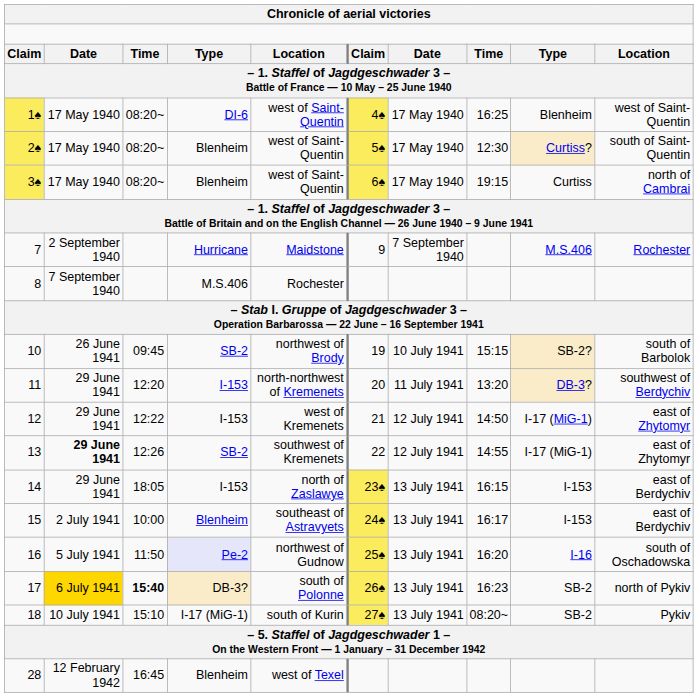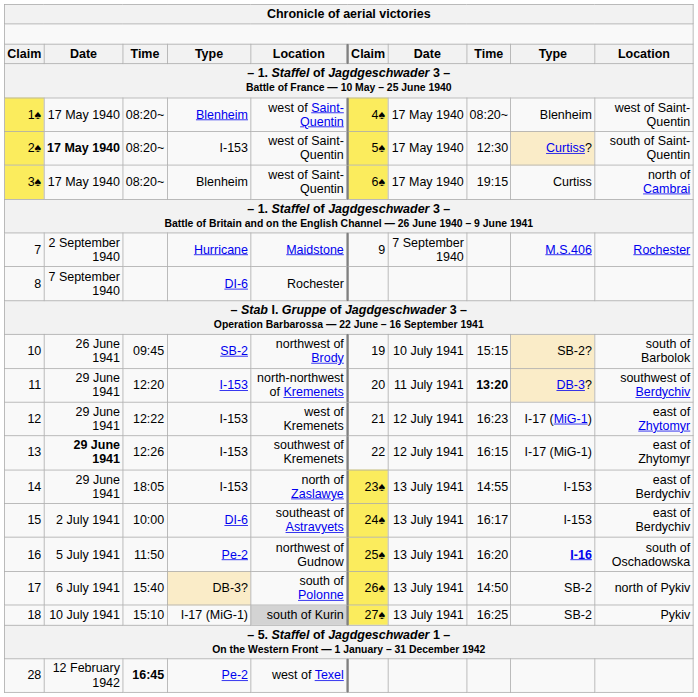(236, 114) DI-6 -> (222, 114) Blenheim
(492, 114) 16:25 -> (489, 114) 08:20~
(84, 148) normal -> (84, 148) bold
(222, 148) Blenheim -> (234, 148) I-153
(225, 283) M.S.406 -> (236, 283) DI-6
(492, 385) normal -> (492, 385) bold
(492, 419) 14:50 -> (492, 419) 16:23
(234, 452) SB-2 -> (234, 452) I-153
(492, 452) 14:55 -> (492, 452) 16:15
(492, 486) 16:15 -> (492, 486) 14:55
(222, 520) Blenheim -> (236, 520) DI-6
(235, 554) lavender background -> (235, 554) no background
(581, 554) normal -> (581, 554) bold
(88, 588) gold background -> (88, 588) no background
(148, 588) bold -> (149, 588) normal
(492, 588) 16:23 -> (492, 588) 14:50
(305, 615) no background -> (305, 615) lightgrey background
(489, 615) 08:20~ -> (492, 615) 16:25
(149, 675) normal -> (148, 675) bold
(222, 675) Blenheim -> (235, 675) Pe-2
